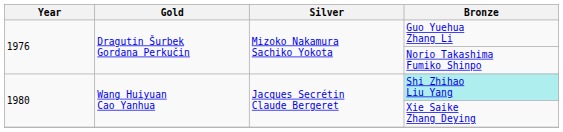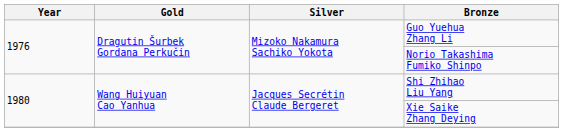(435, 87) paleturquoise background -> (435, 87) no background
